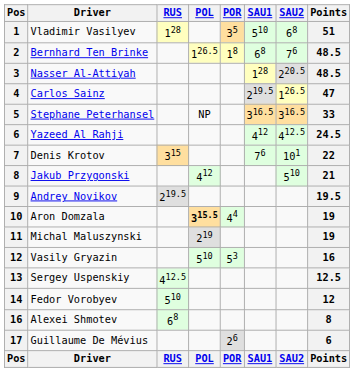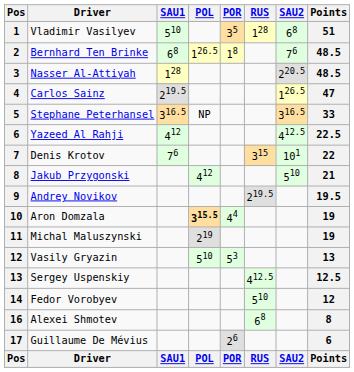columns swapped: (173, 13) <-> (260, 13)
(329, 135) 24.5 -> (329, 135) 22.5
(329, 258) 16 -> (329, 258) 13
